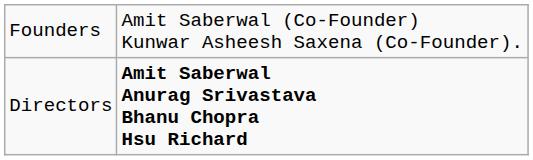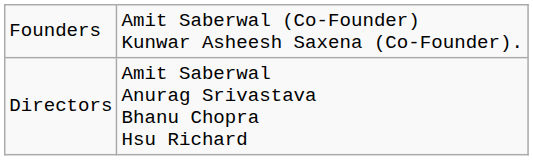(219, 107) bold -> (219, 107) normal
